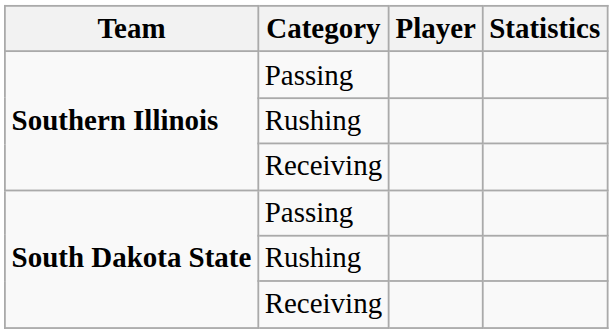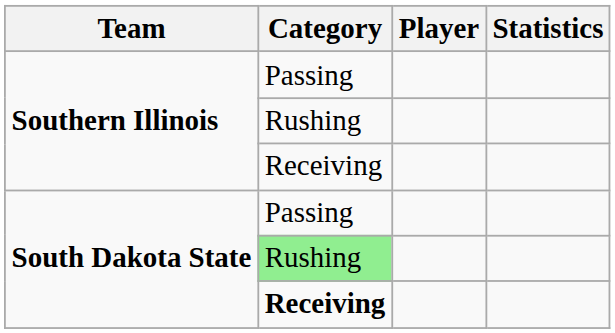(313, 258) no background -> (313, 258) lightgreen background
(323, 303) normal -> (325, 303) bold
